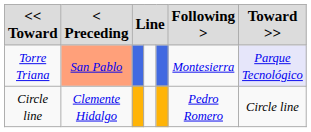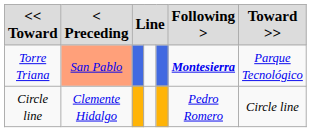(203, 66) normal -> (203, 65) bold
(272, 66) lavender background -> (272, 66) no background
